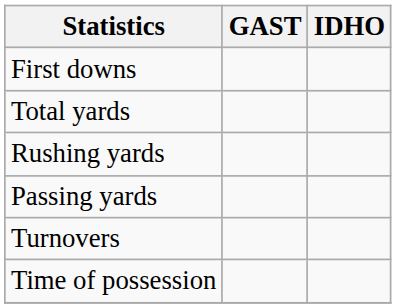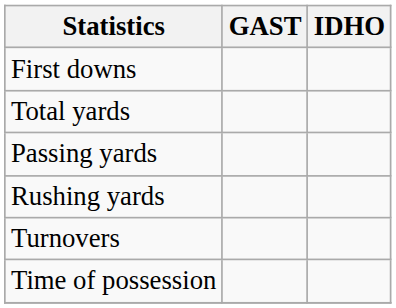rows swapped: (88, 153) <-> (84, 195)
